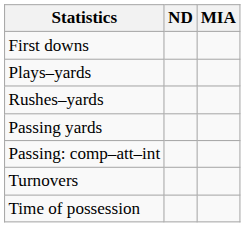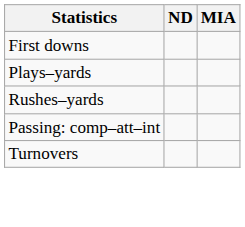- row: (55, 126)
- row: (74, 208)
